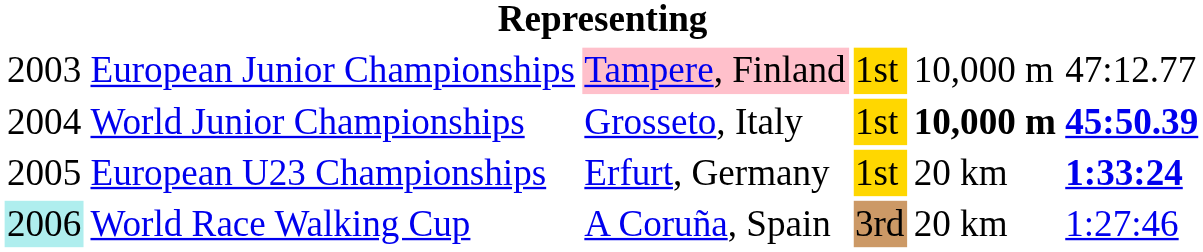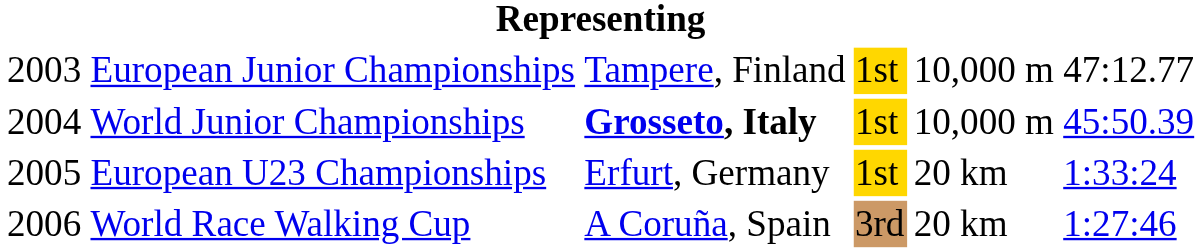(715, 70) pink background -> (715, 70) no background
(694, 121) normal -> (701, 121) bold
(985, 121) bold -> (984, 121) normal
(1132, 121) bold -> (1129, 121) normal
(1124, 172) bold -> (1120, 172) normal
(44, 223) paleturquoise background -> (44, 223) no background
